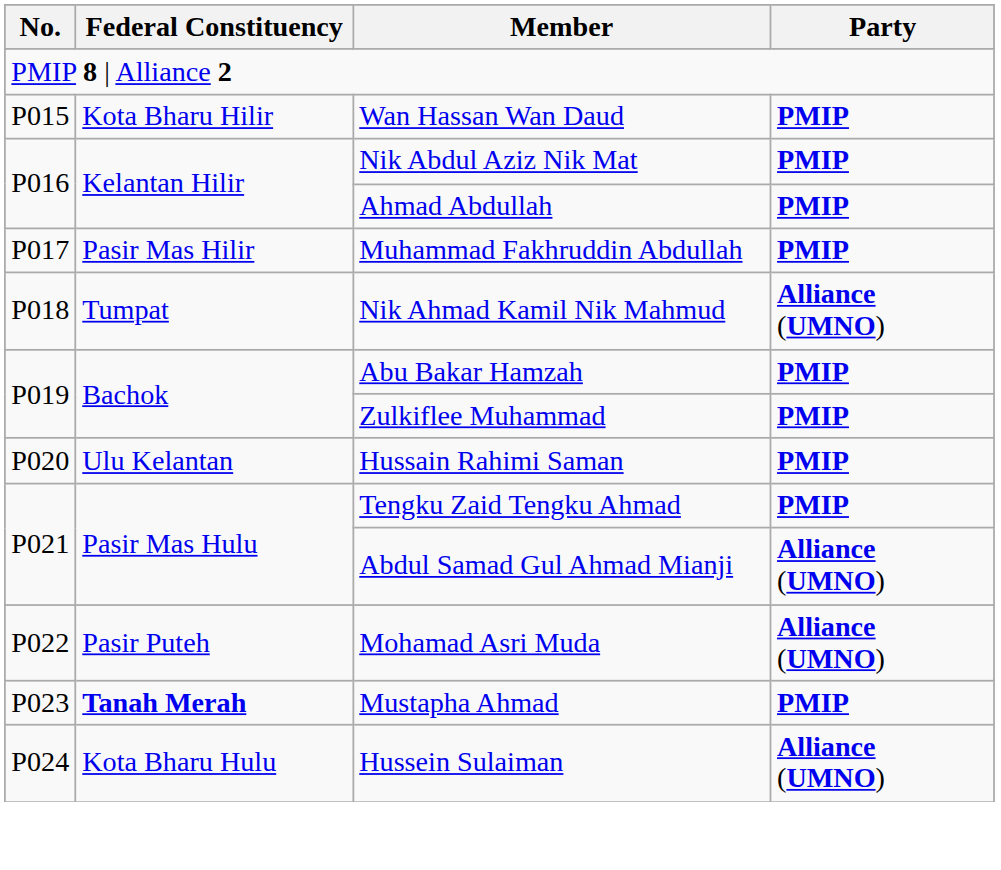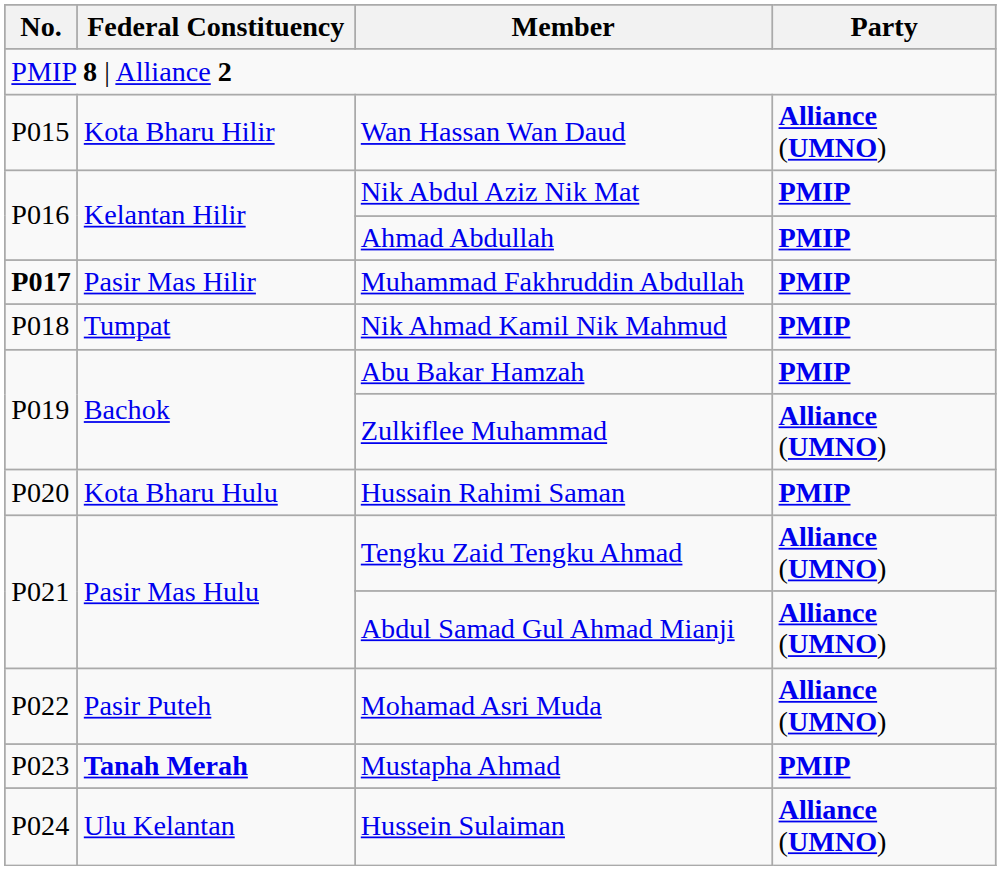(813, 116) PMIP -> (833, 131) Alliance (UMNO)
(40, 250) normal -> (41, 281) bold
(831, 310) Alliance (UMNO) -> (815, 326) PMIP
(813, 415) PMIP -> (833, 431) Alliance (UMNO)
(158, 460) Ulu Kelantan -> (181, 492) Kota Bharu Hulu
(813, 505) PMIP -> (833, 552) Alliance (UMNO)
(179, 762) Kota Bharu Hulu -> (159, 826) Ulu Kelantan
